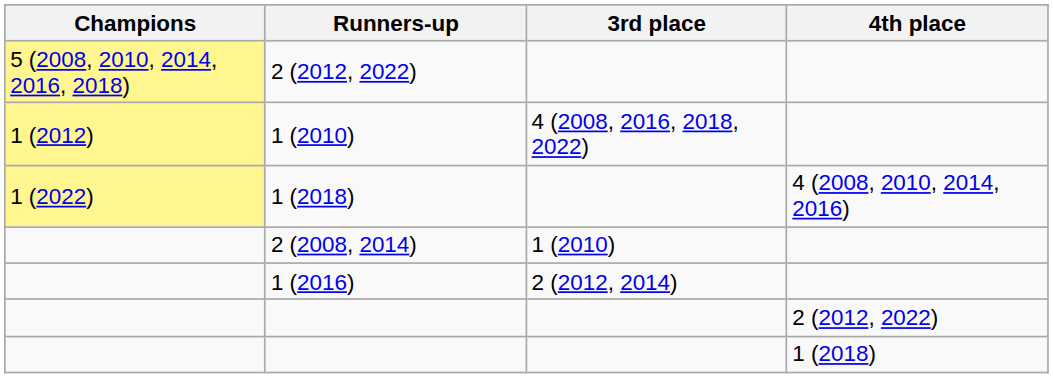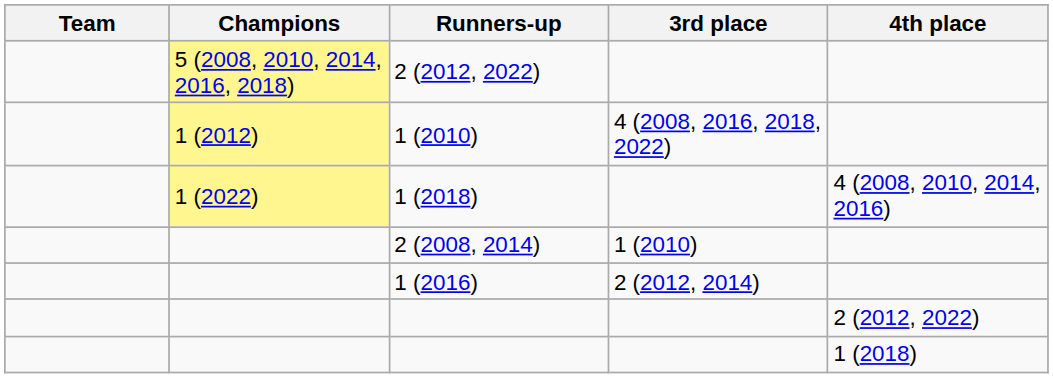+ column: (87, 23)
